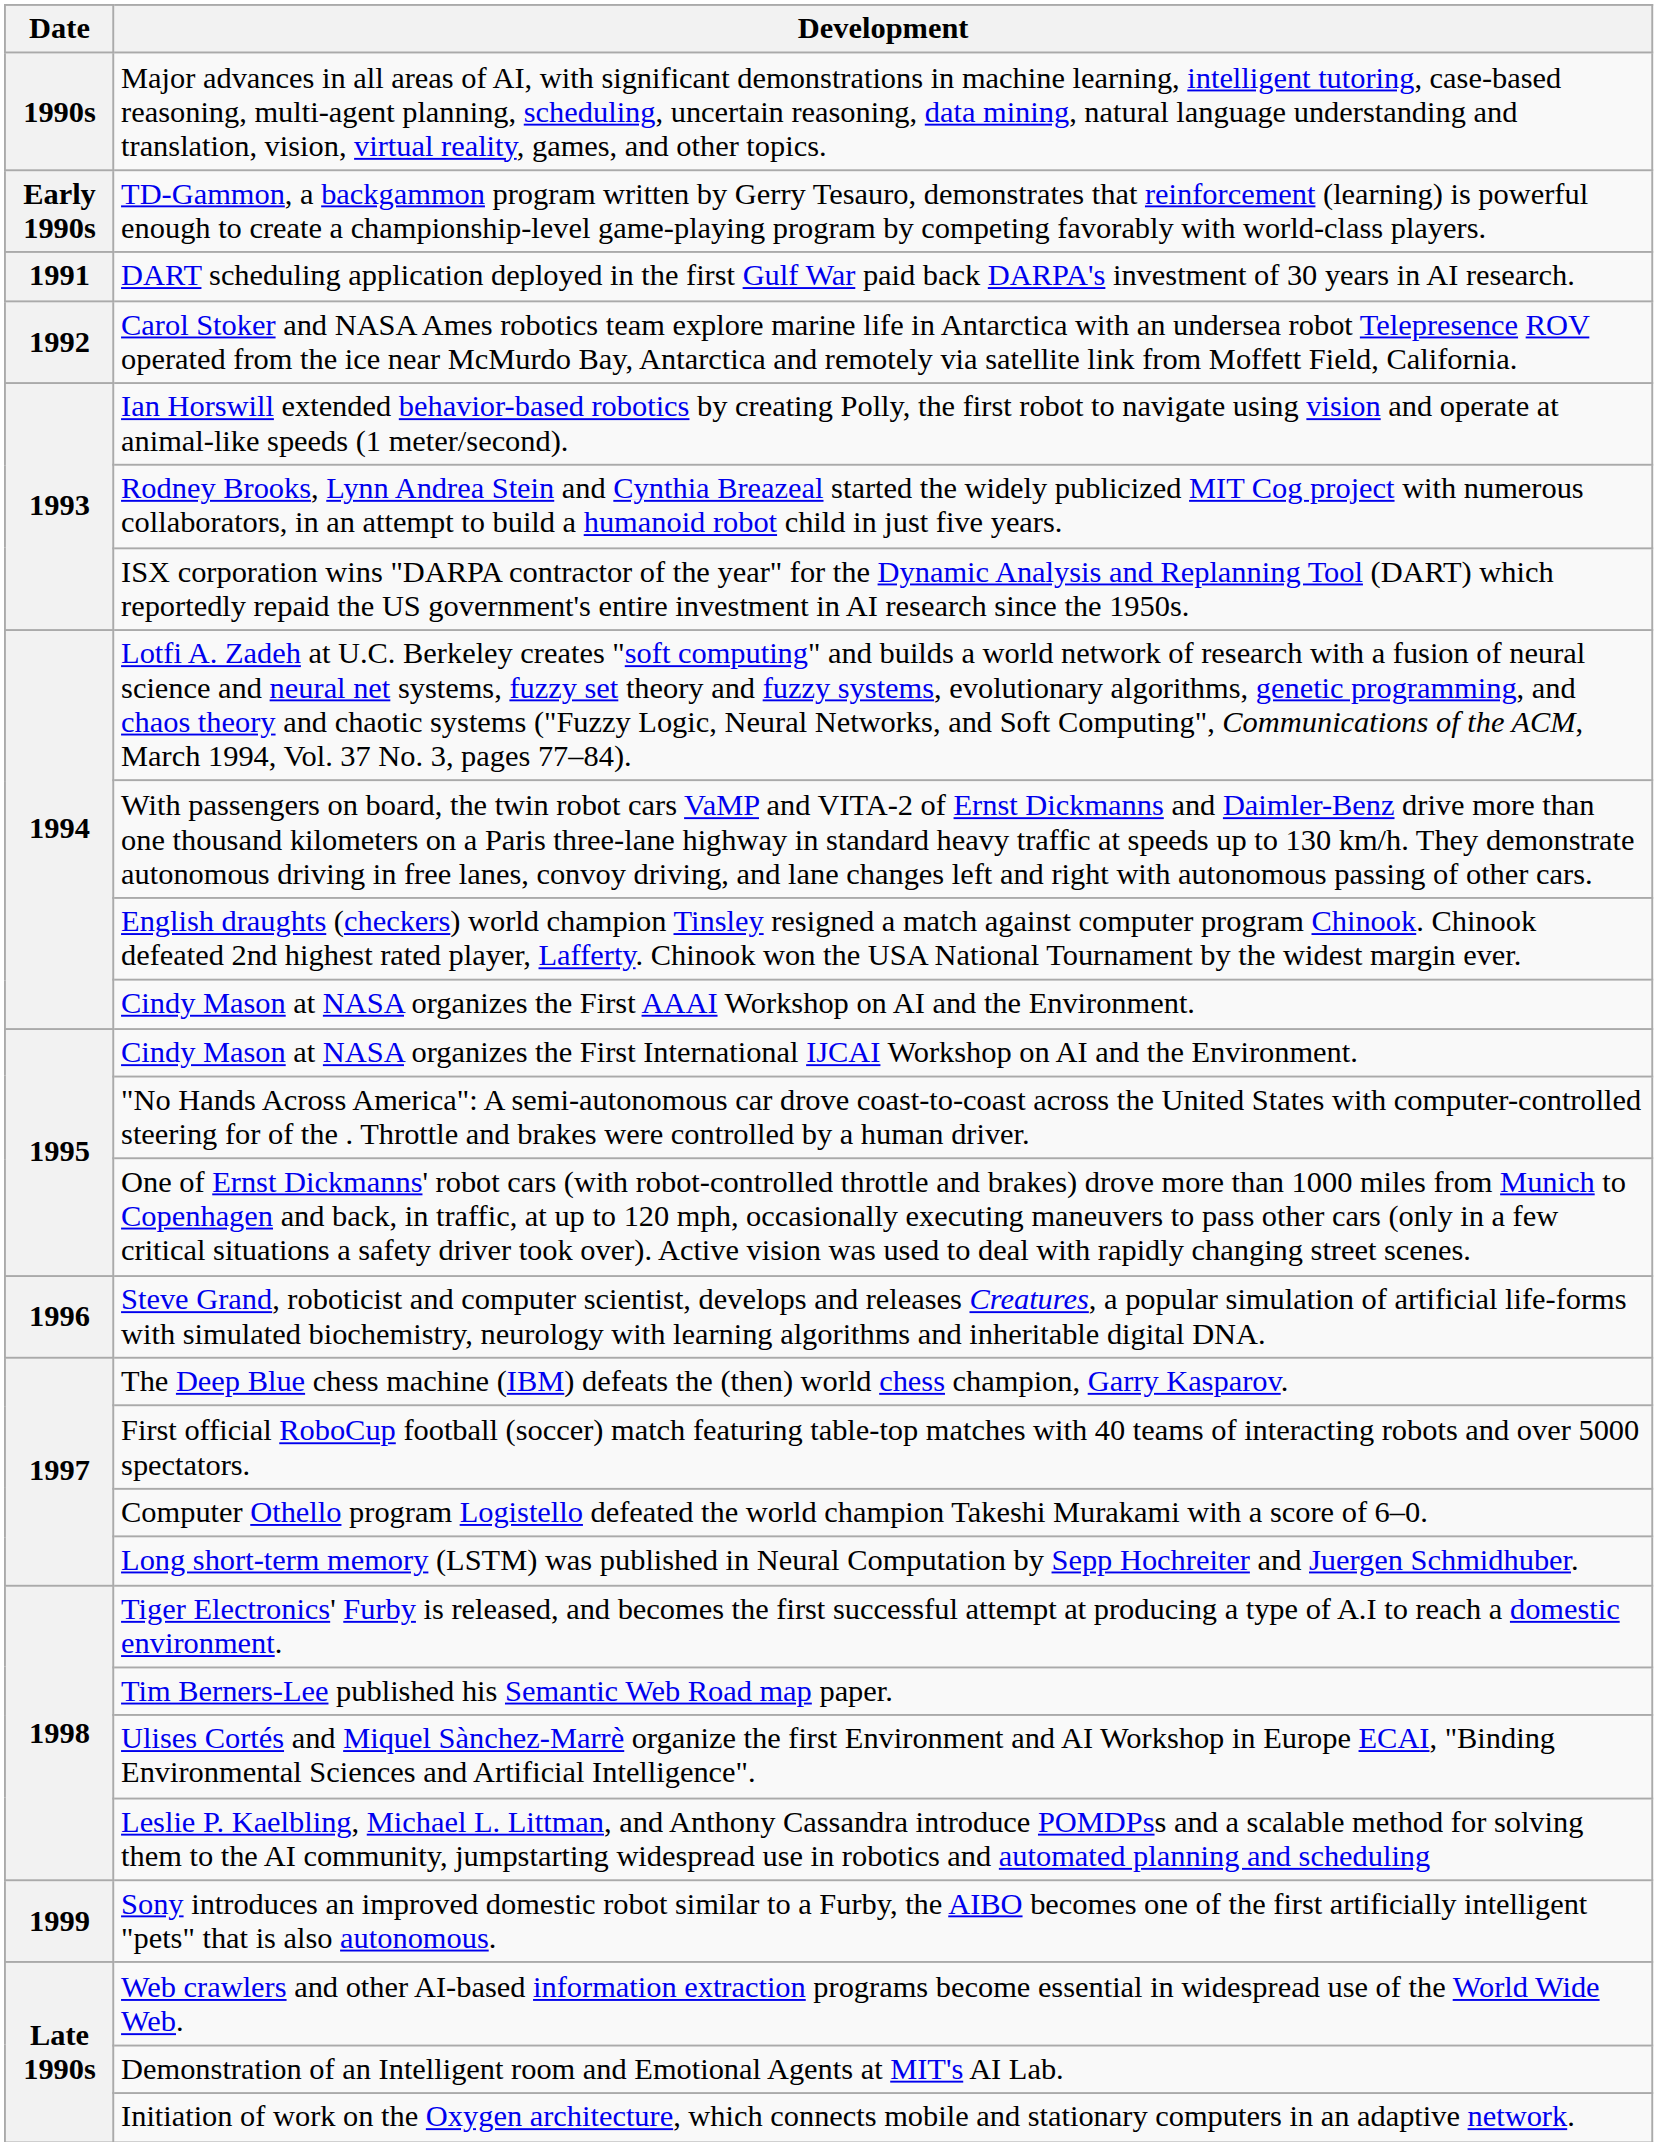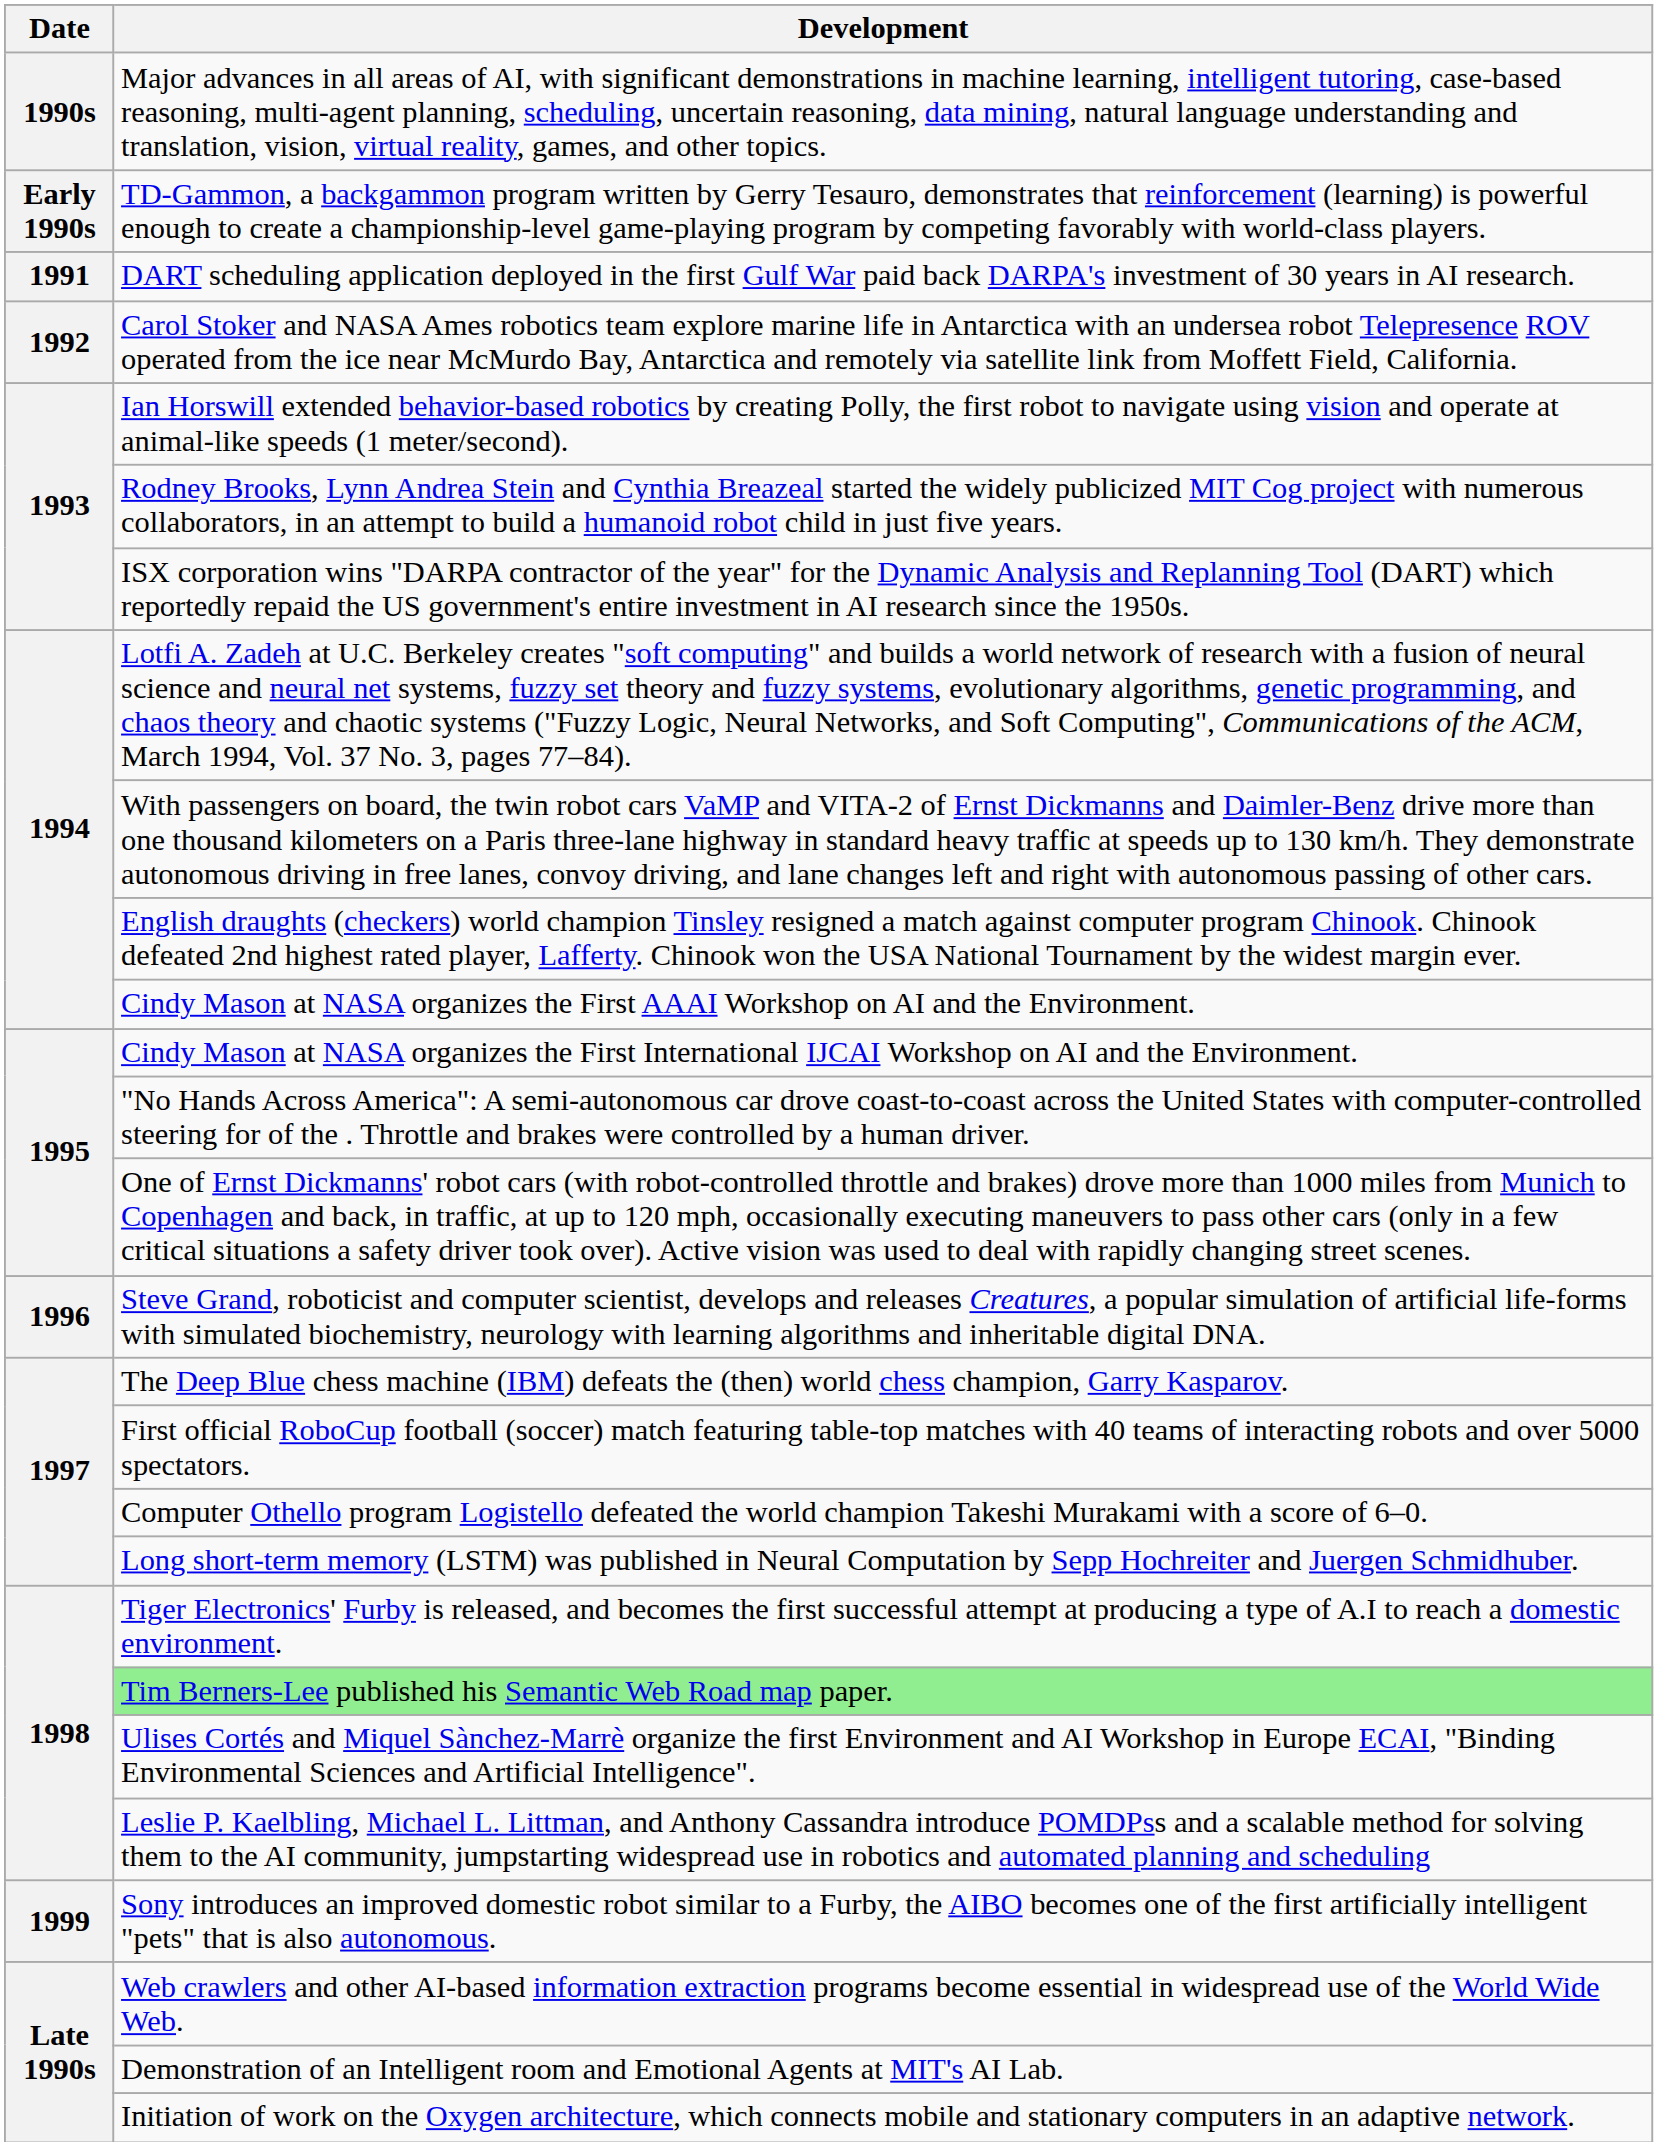(507, 1690) no background -> (507, 1690) lightgreen background
